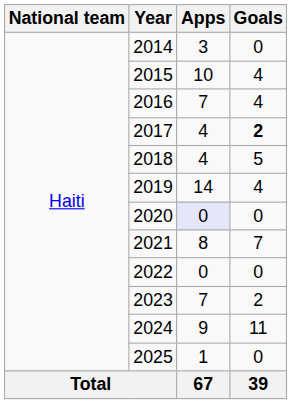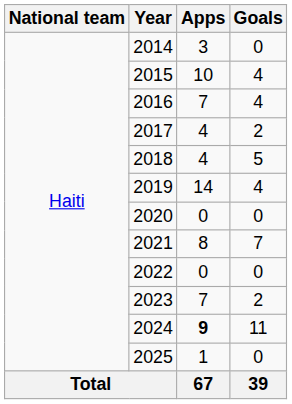(258, 131) bold -> (258, 131) normal
(203, 215) lavender background -> (203, 215) no background
(203, 328) normal -> (203, 328) bold
